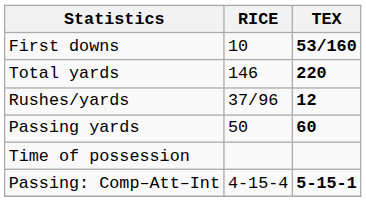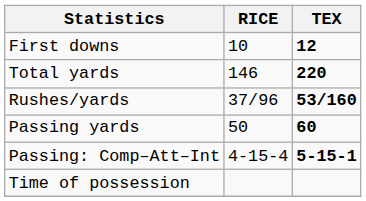(327, 46) 53/160 -> (306, 46) 12
(306, 101) 12 -> (327, 101) 53/160
rows swapped: (114, 183) <-> (99, 156)
